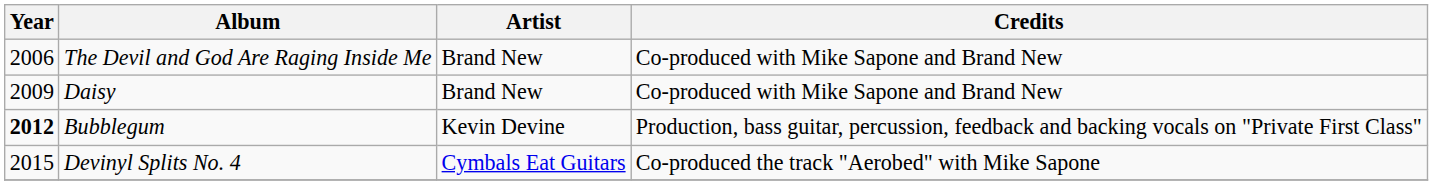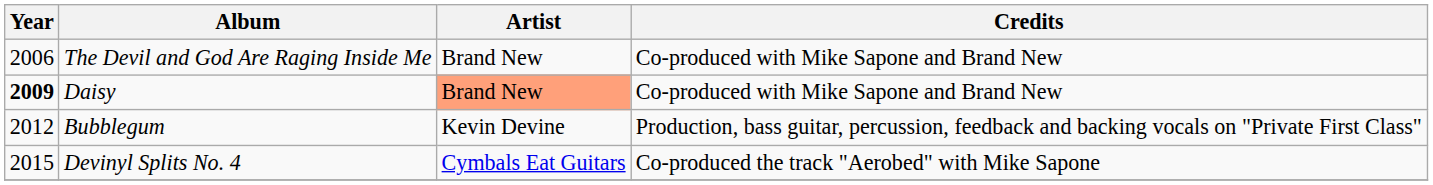(32, 92) normal -> (32, 92) bold
(492, 92) no background -> (492, 92) lightsalmon background
(32, 127) bold -> (32, 127) normal
